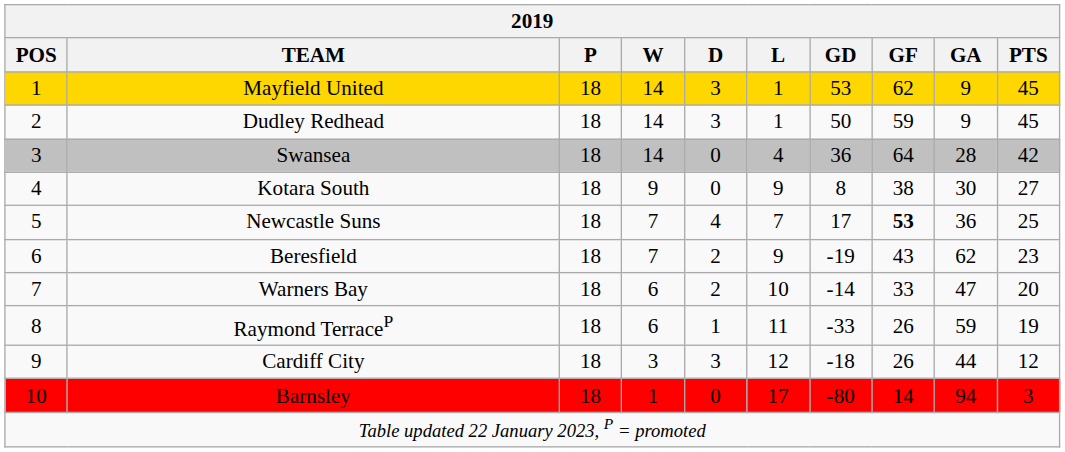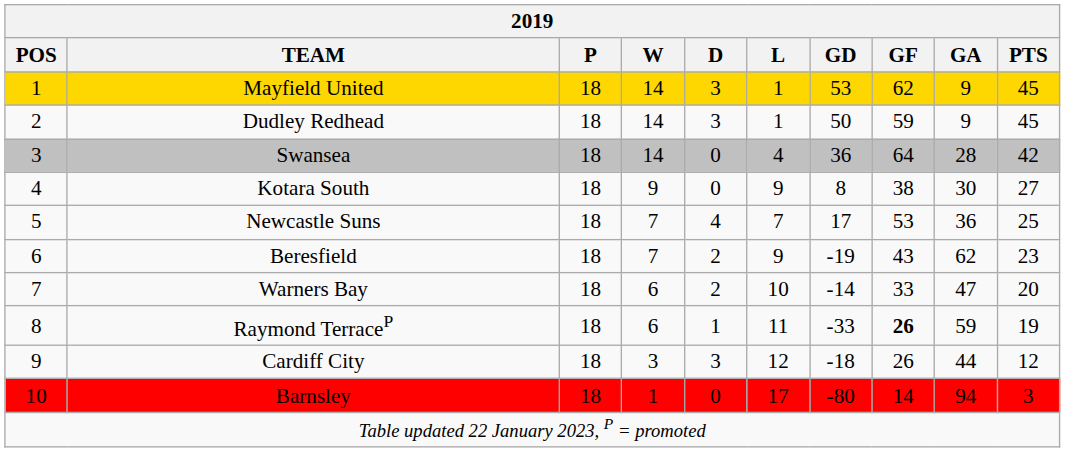(903, 222) bold -> (903, 222) normal
(903, 325) normal -> (903, 325) bold
